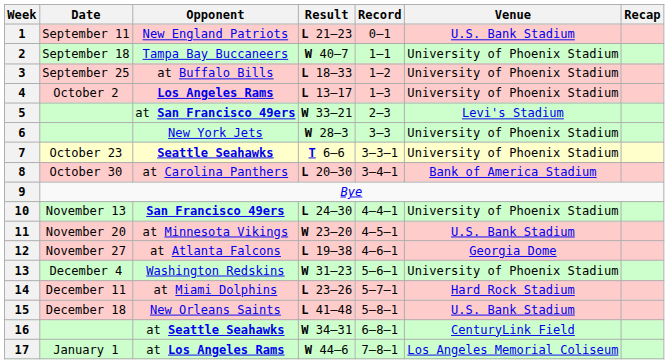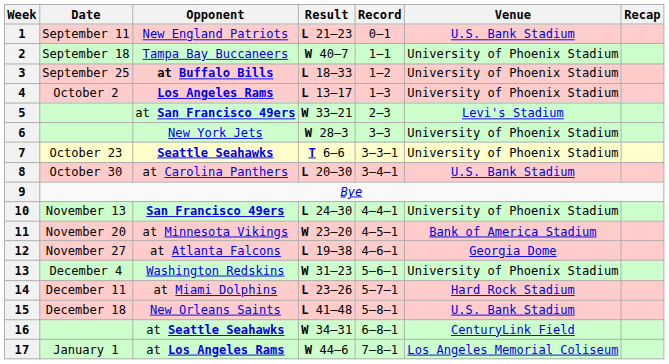(215, 73) normal -> (215, 73) bold
(513, 172) Bank of America Stadium -> (513, 172) U.S. Bank Stadium
(513, 231) U.S. Bank Stadium -> (513, 231) Bank of America Stadium
